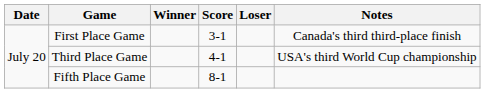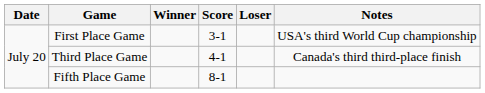(377, 35) Canada's third third-place finish -> (377, 35) USA's third World Cup championship
(377, 56) USA's third World Cup championship -> (377, 56) Canada's third third-place finish
